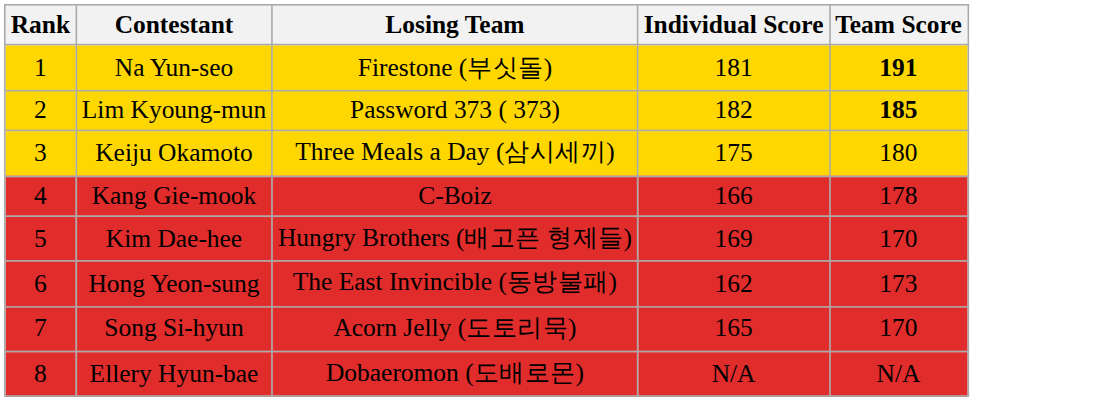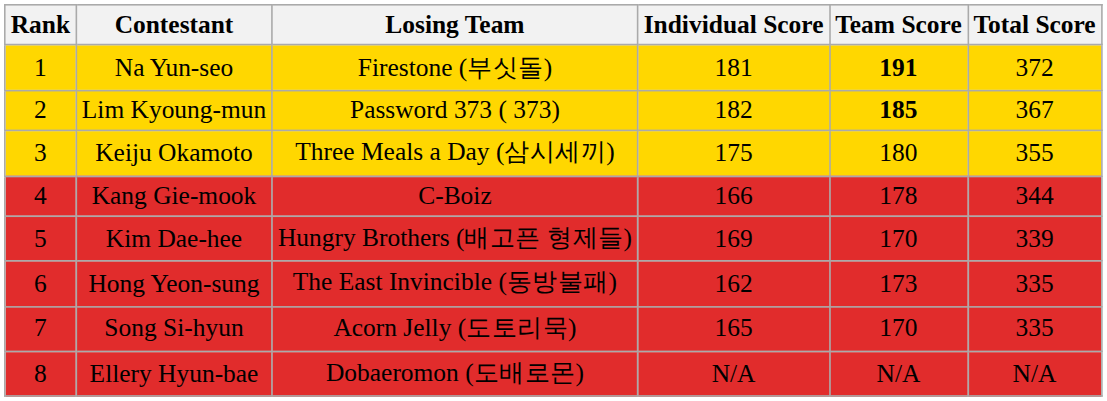+ column: (1035, 24)
